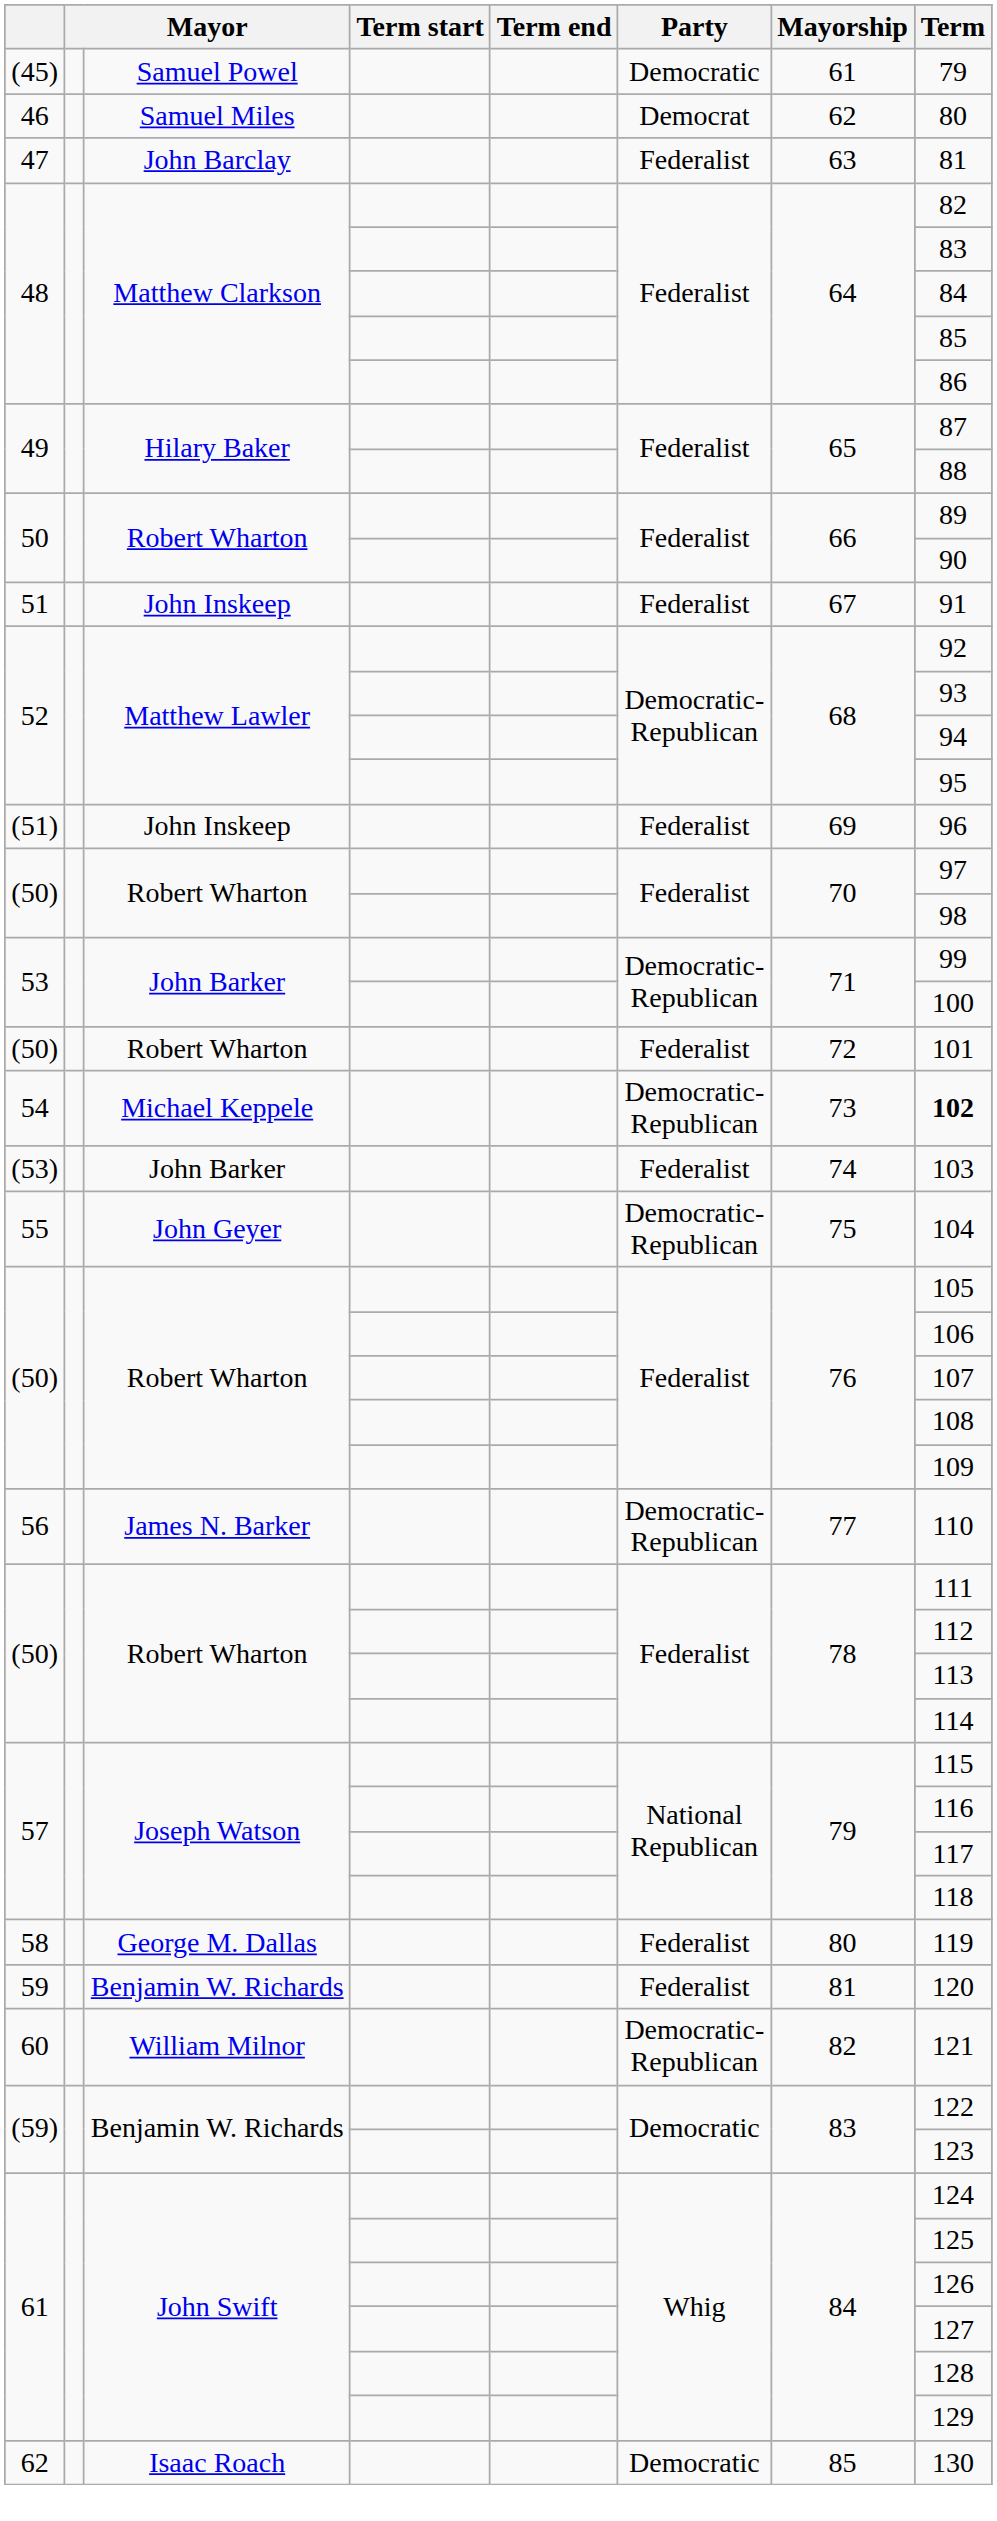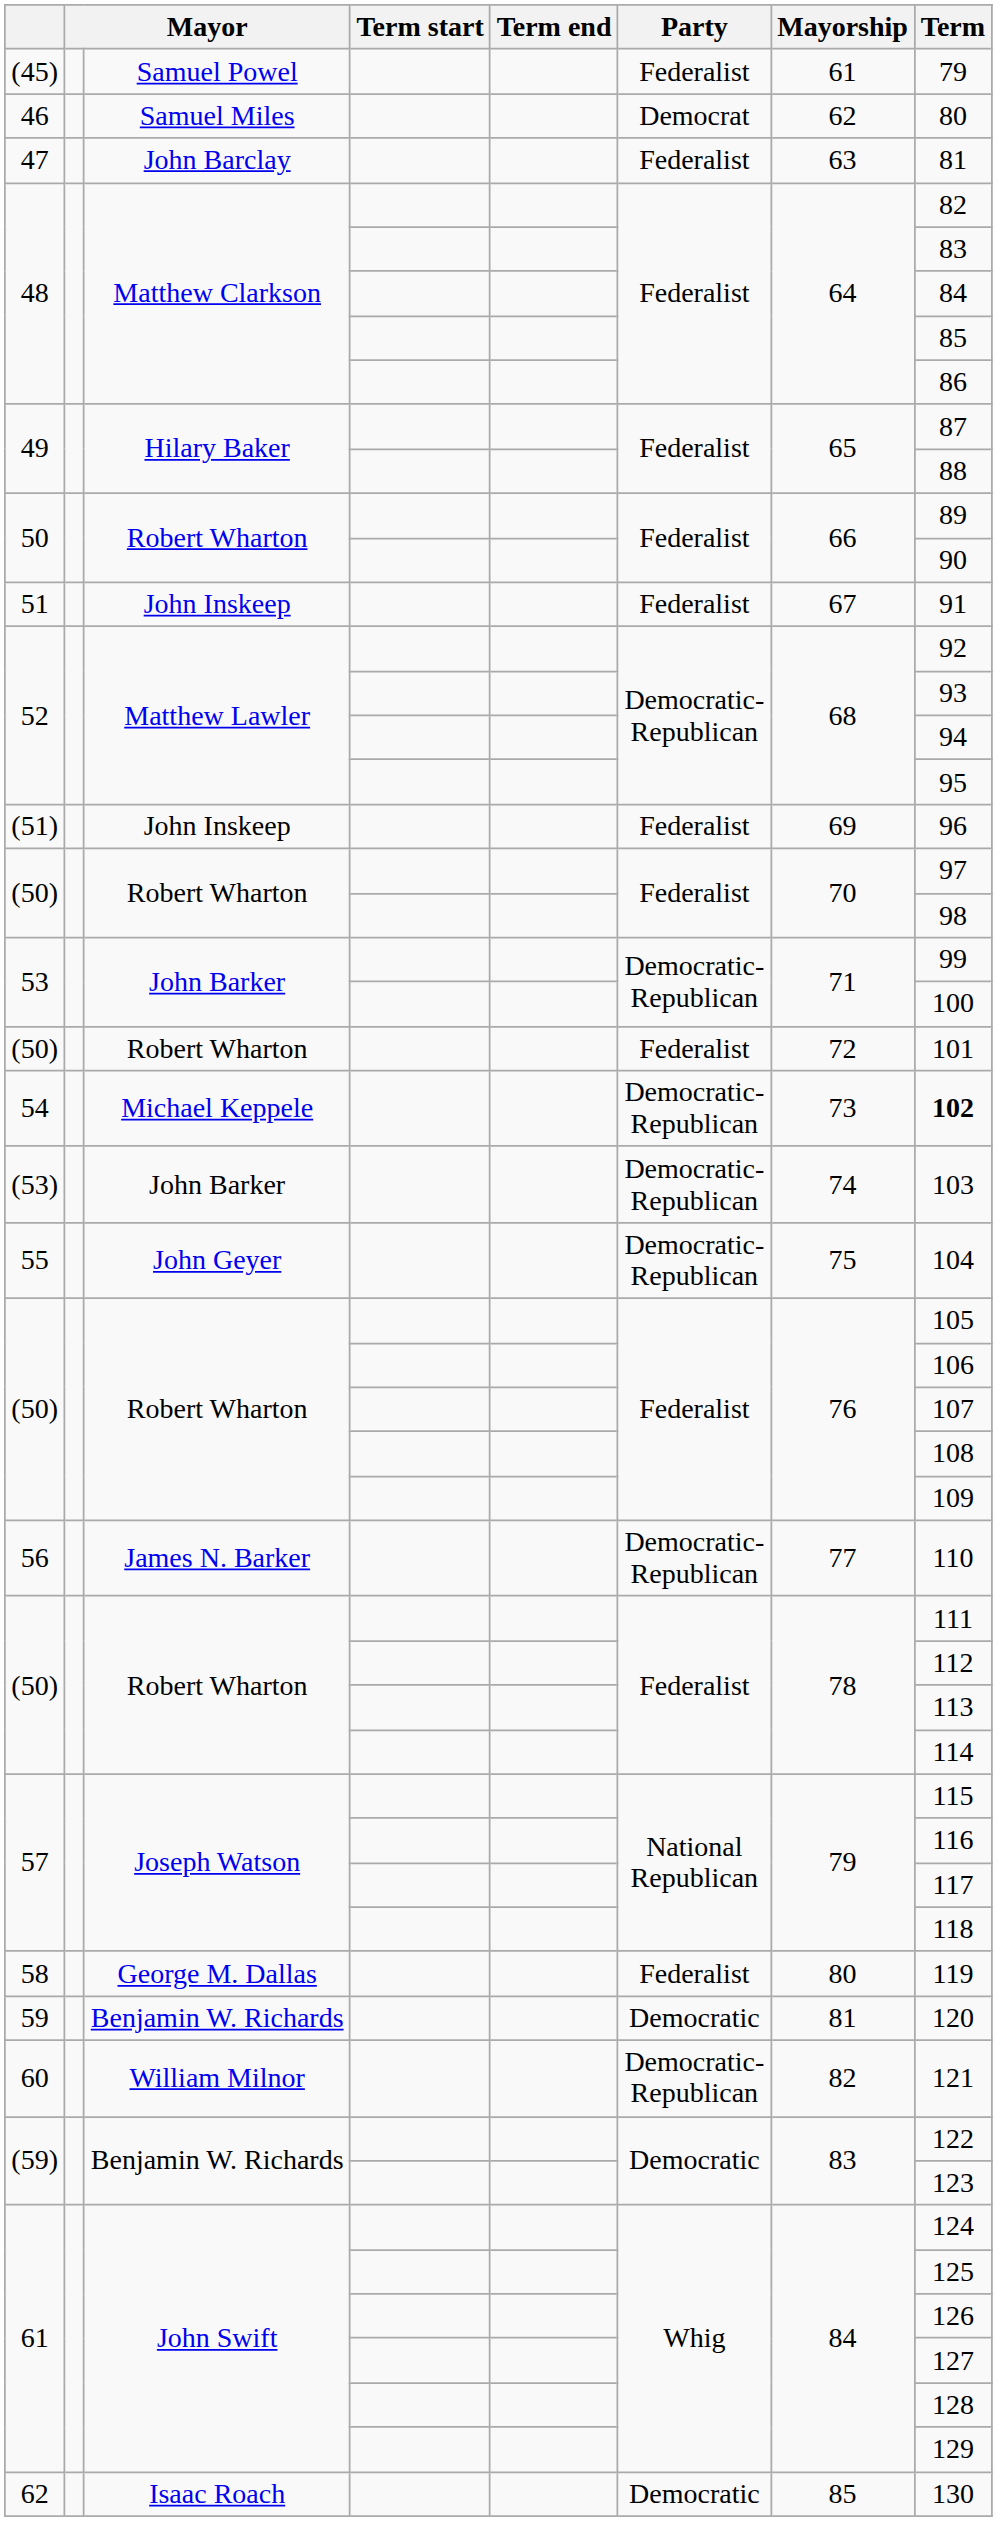(694, 71) Democratic -> (694, 71) Federalist
(694, 1168) Federalist -> (694, 1184) Democratic- Republican
(694, 1986) Federalist -> (694, 2017) Democratic
